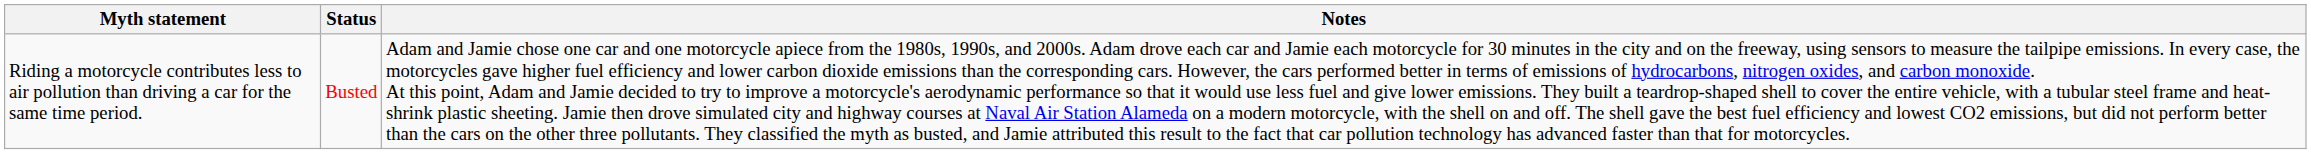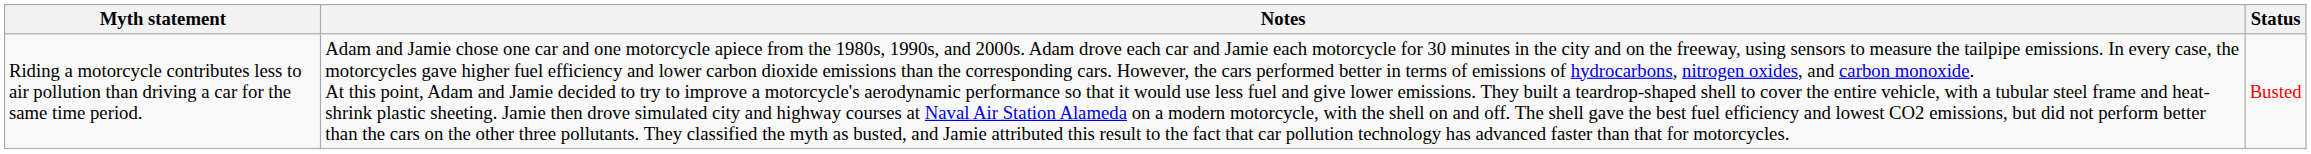columns swapped: (351, 19) <-> (1344, 19)
